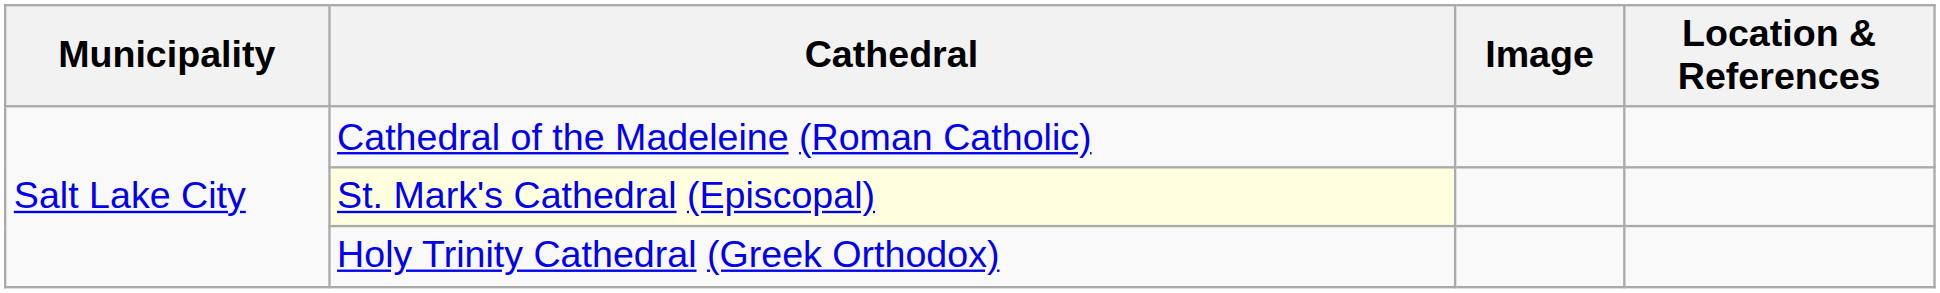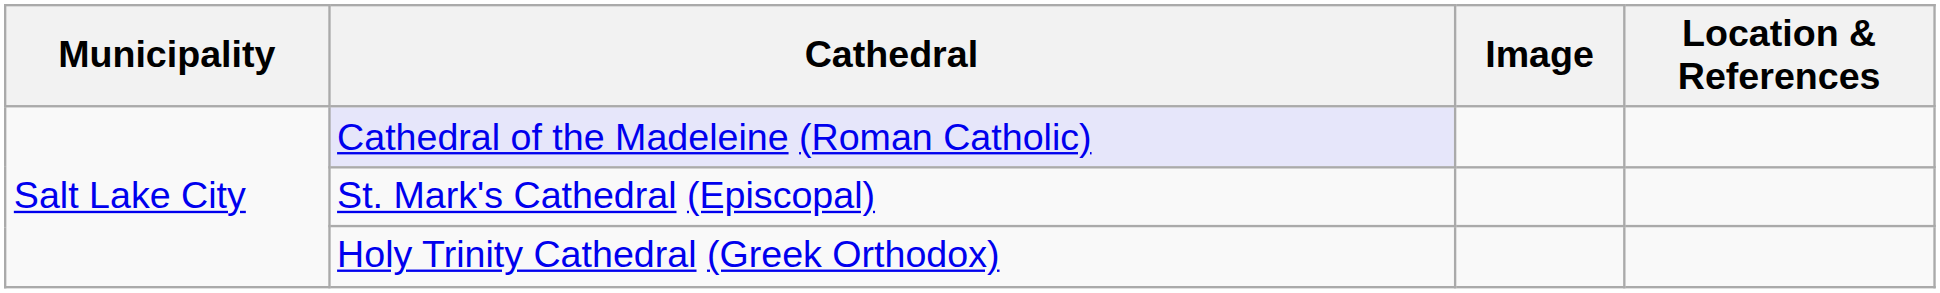(714, 136) no background -> (714, 136) lavender background
(606, 195) lightyellow background -> (606, 195) no background
